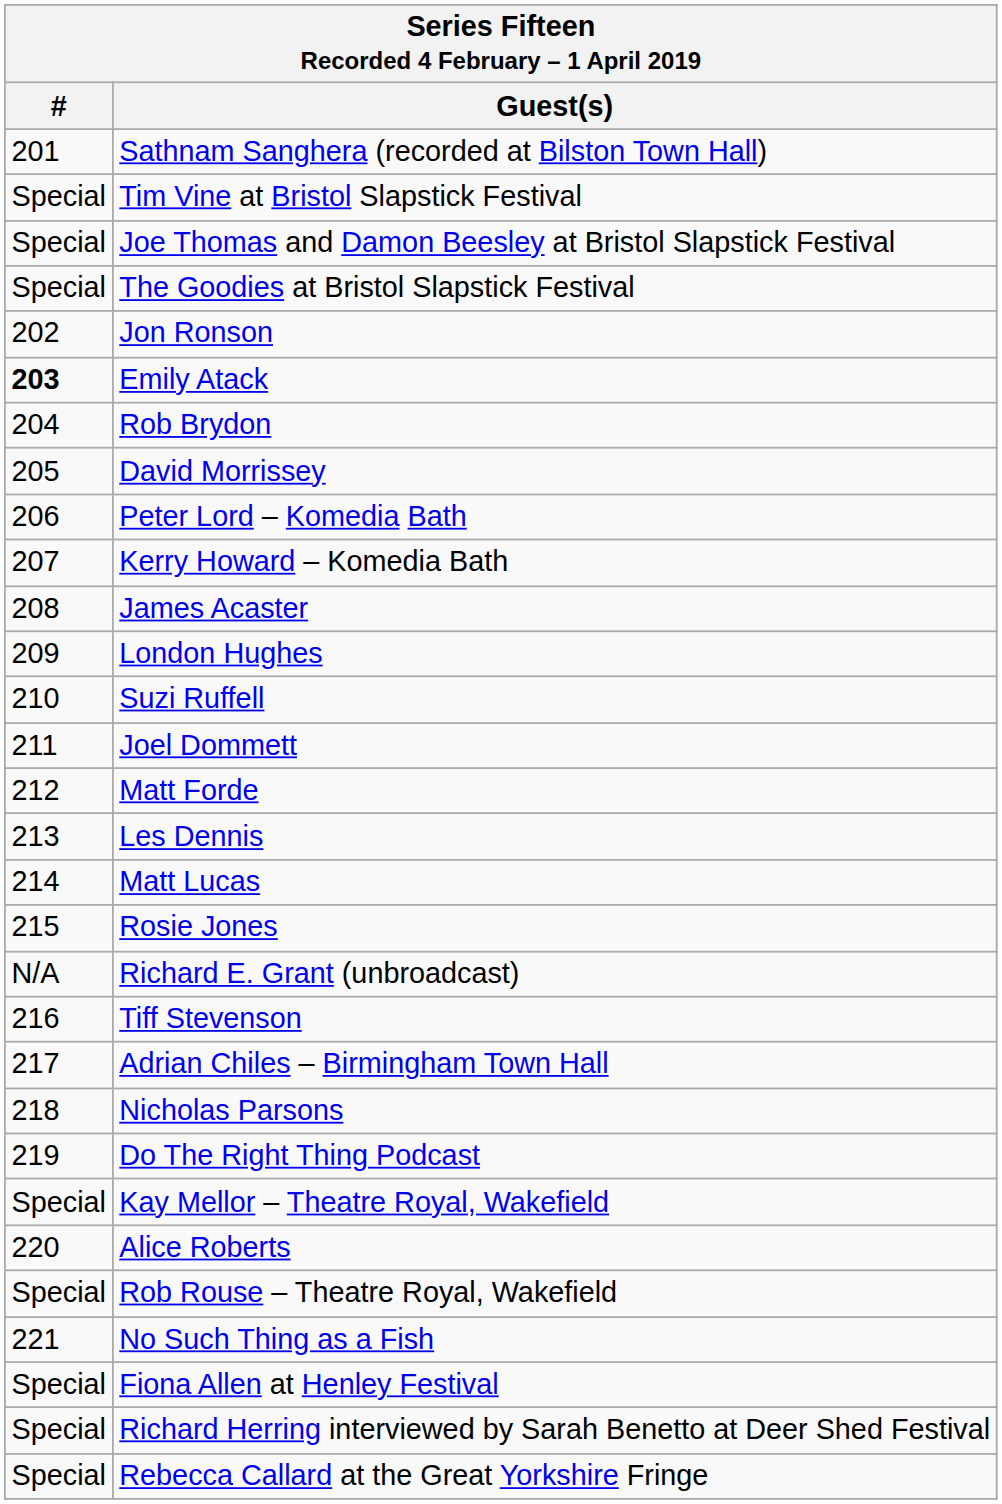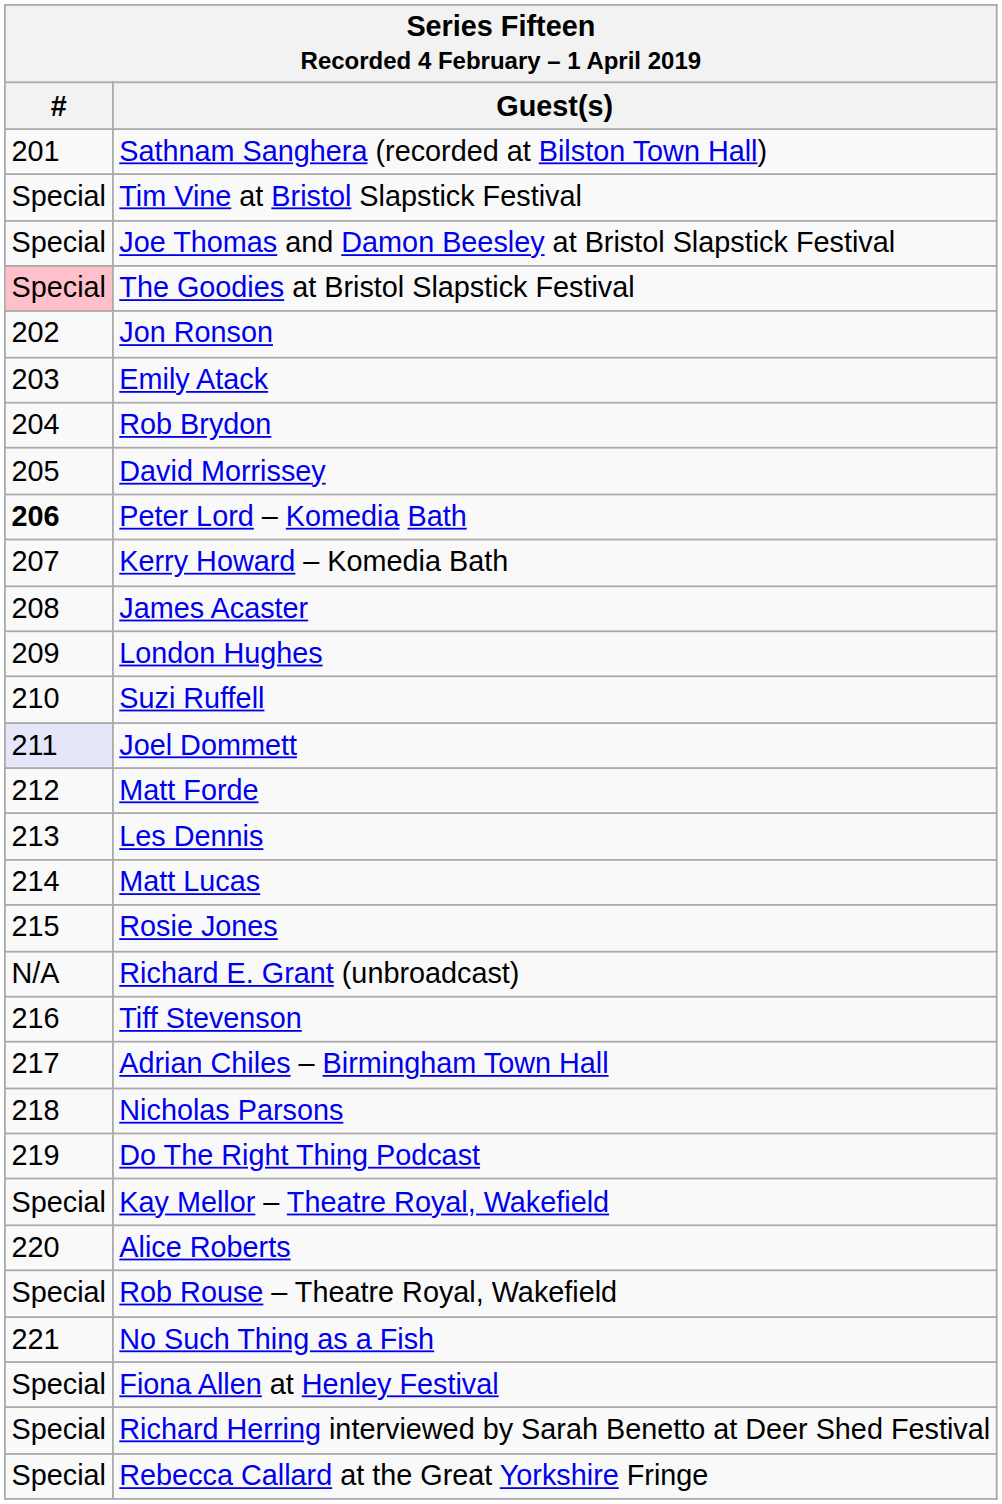(59, 288) no background -> (59, 288) pink background
(36, 379) bold -> (36, 379) normal
(36, 516) normal -> (36, 516) bold
(35, 744) no background -> (35, 744) lavender background
